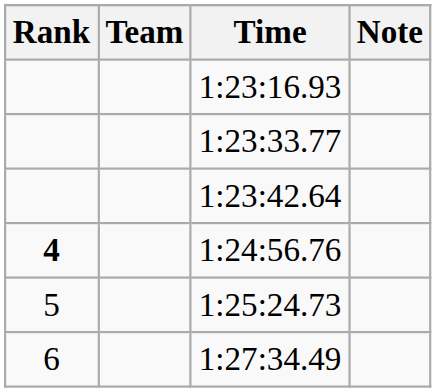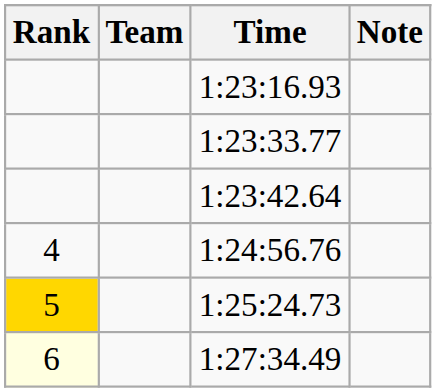(51, 250) bold -> (51, 250) normal
(51, 305) no background -> (51, 305) gold background
(51, 359) no background -> (51, 359) lightyellow background
